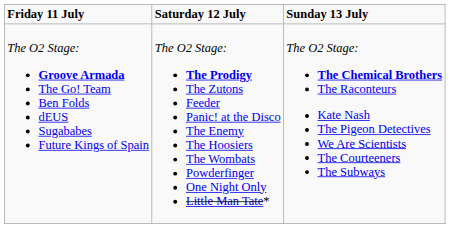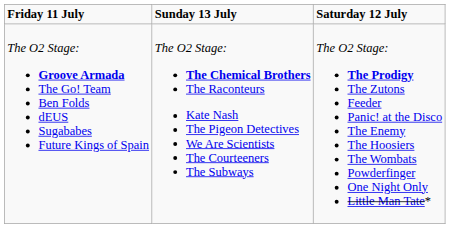columns swapped: (200, 14) <-> (327, 14)
